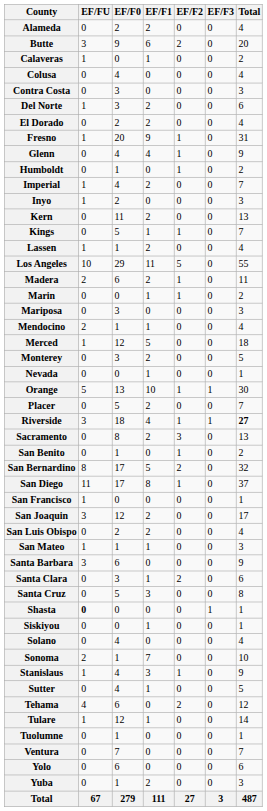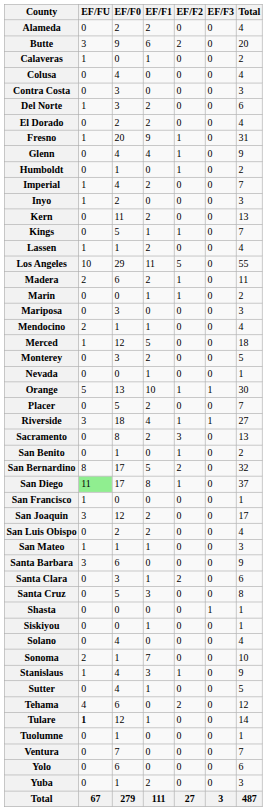(244, 421) bold -> (244, 421) normal
(86, 484) no background -> (86, 484) lightgreen background
(84, 610) bold -> (84, 610) normal
(84, 720) normal -> (84, 720) bold
